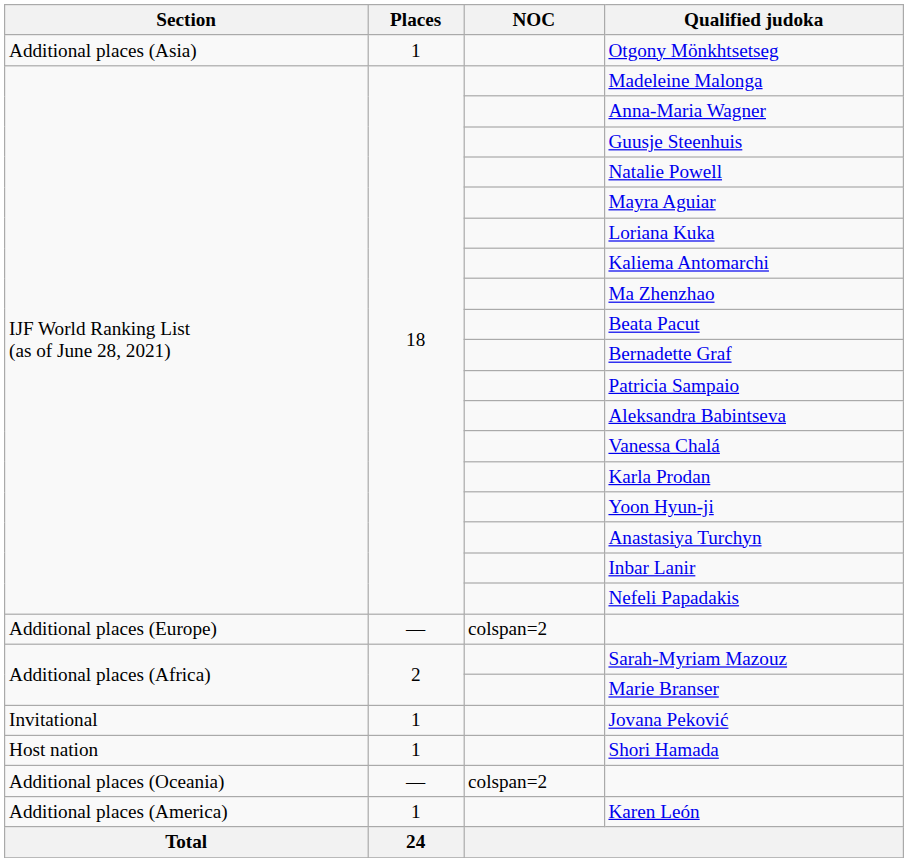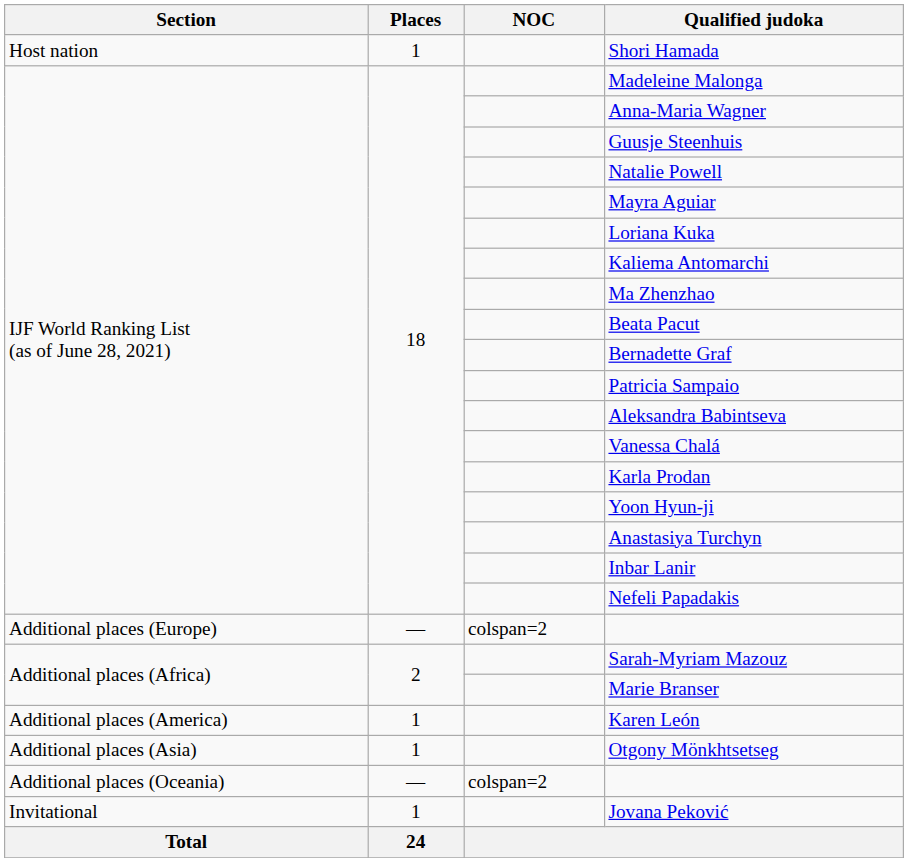rows swapped: (54, 750) <-> (103, 50)
rows swapped: (118, 811) <-> (53, 720)
